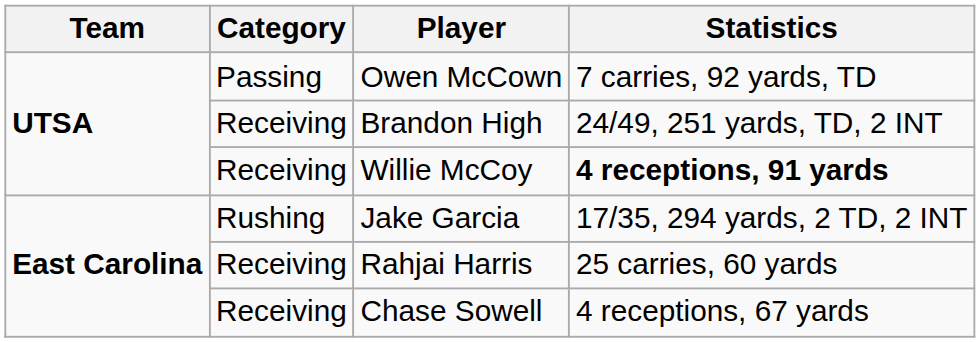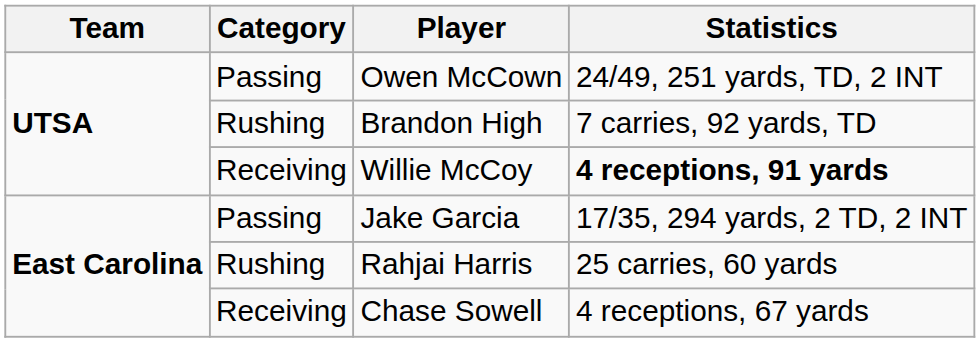(726, 76) 7 carries, 92 yards, TD -> (759, 76) 24/49, 251 yards, TD, 2 INT
(281, 123) Receiving -> (271, 123) Rushing
(759, 123) 24/49, 251 yards, TD, 2 INT -> (726, 123) 7 carries, 92 yards, TD
(271, 217) Rushing -> (269, 217) Passing
(281, 264) Receiving -> (271, 264) Rushing
